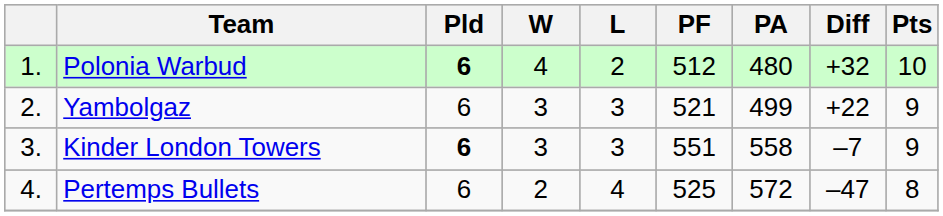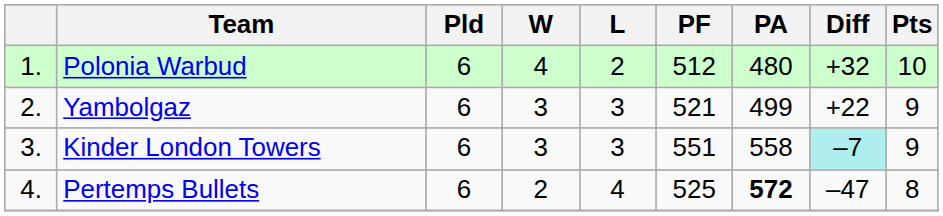(464, 66) bold -> (464, 66) normal
(464, 148) bold -> (464, 148) normal
(848, 148) no background -> (848, 148) paleturquoise background
(771, 189) normal -> (771, 189) bold
